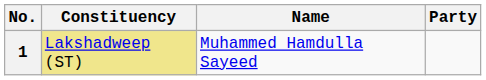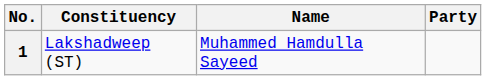(98, 53) khaki background -> (98, 53) no background
